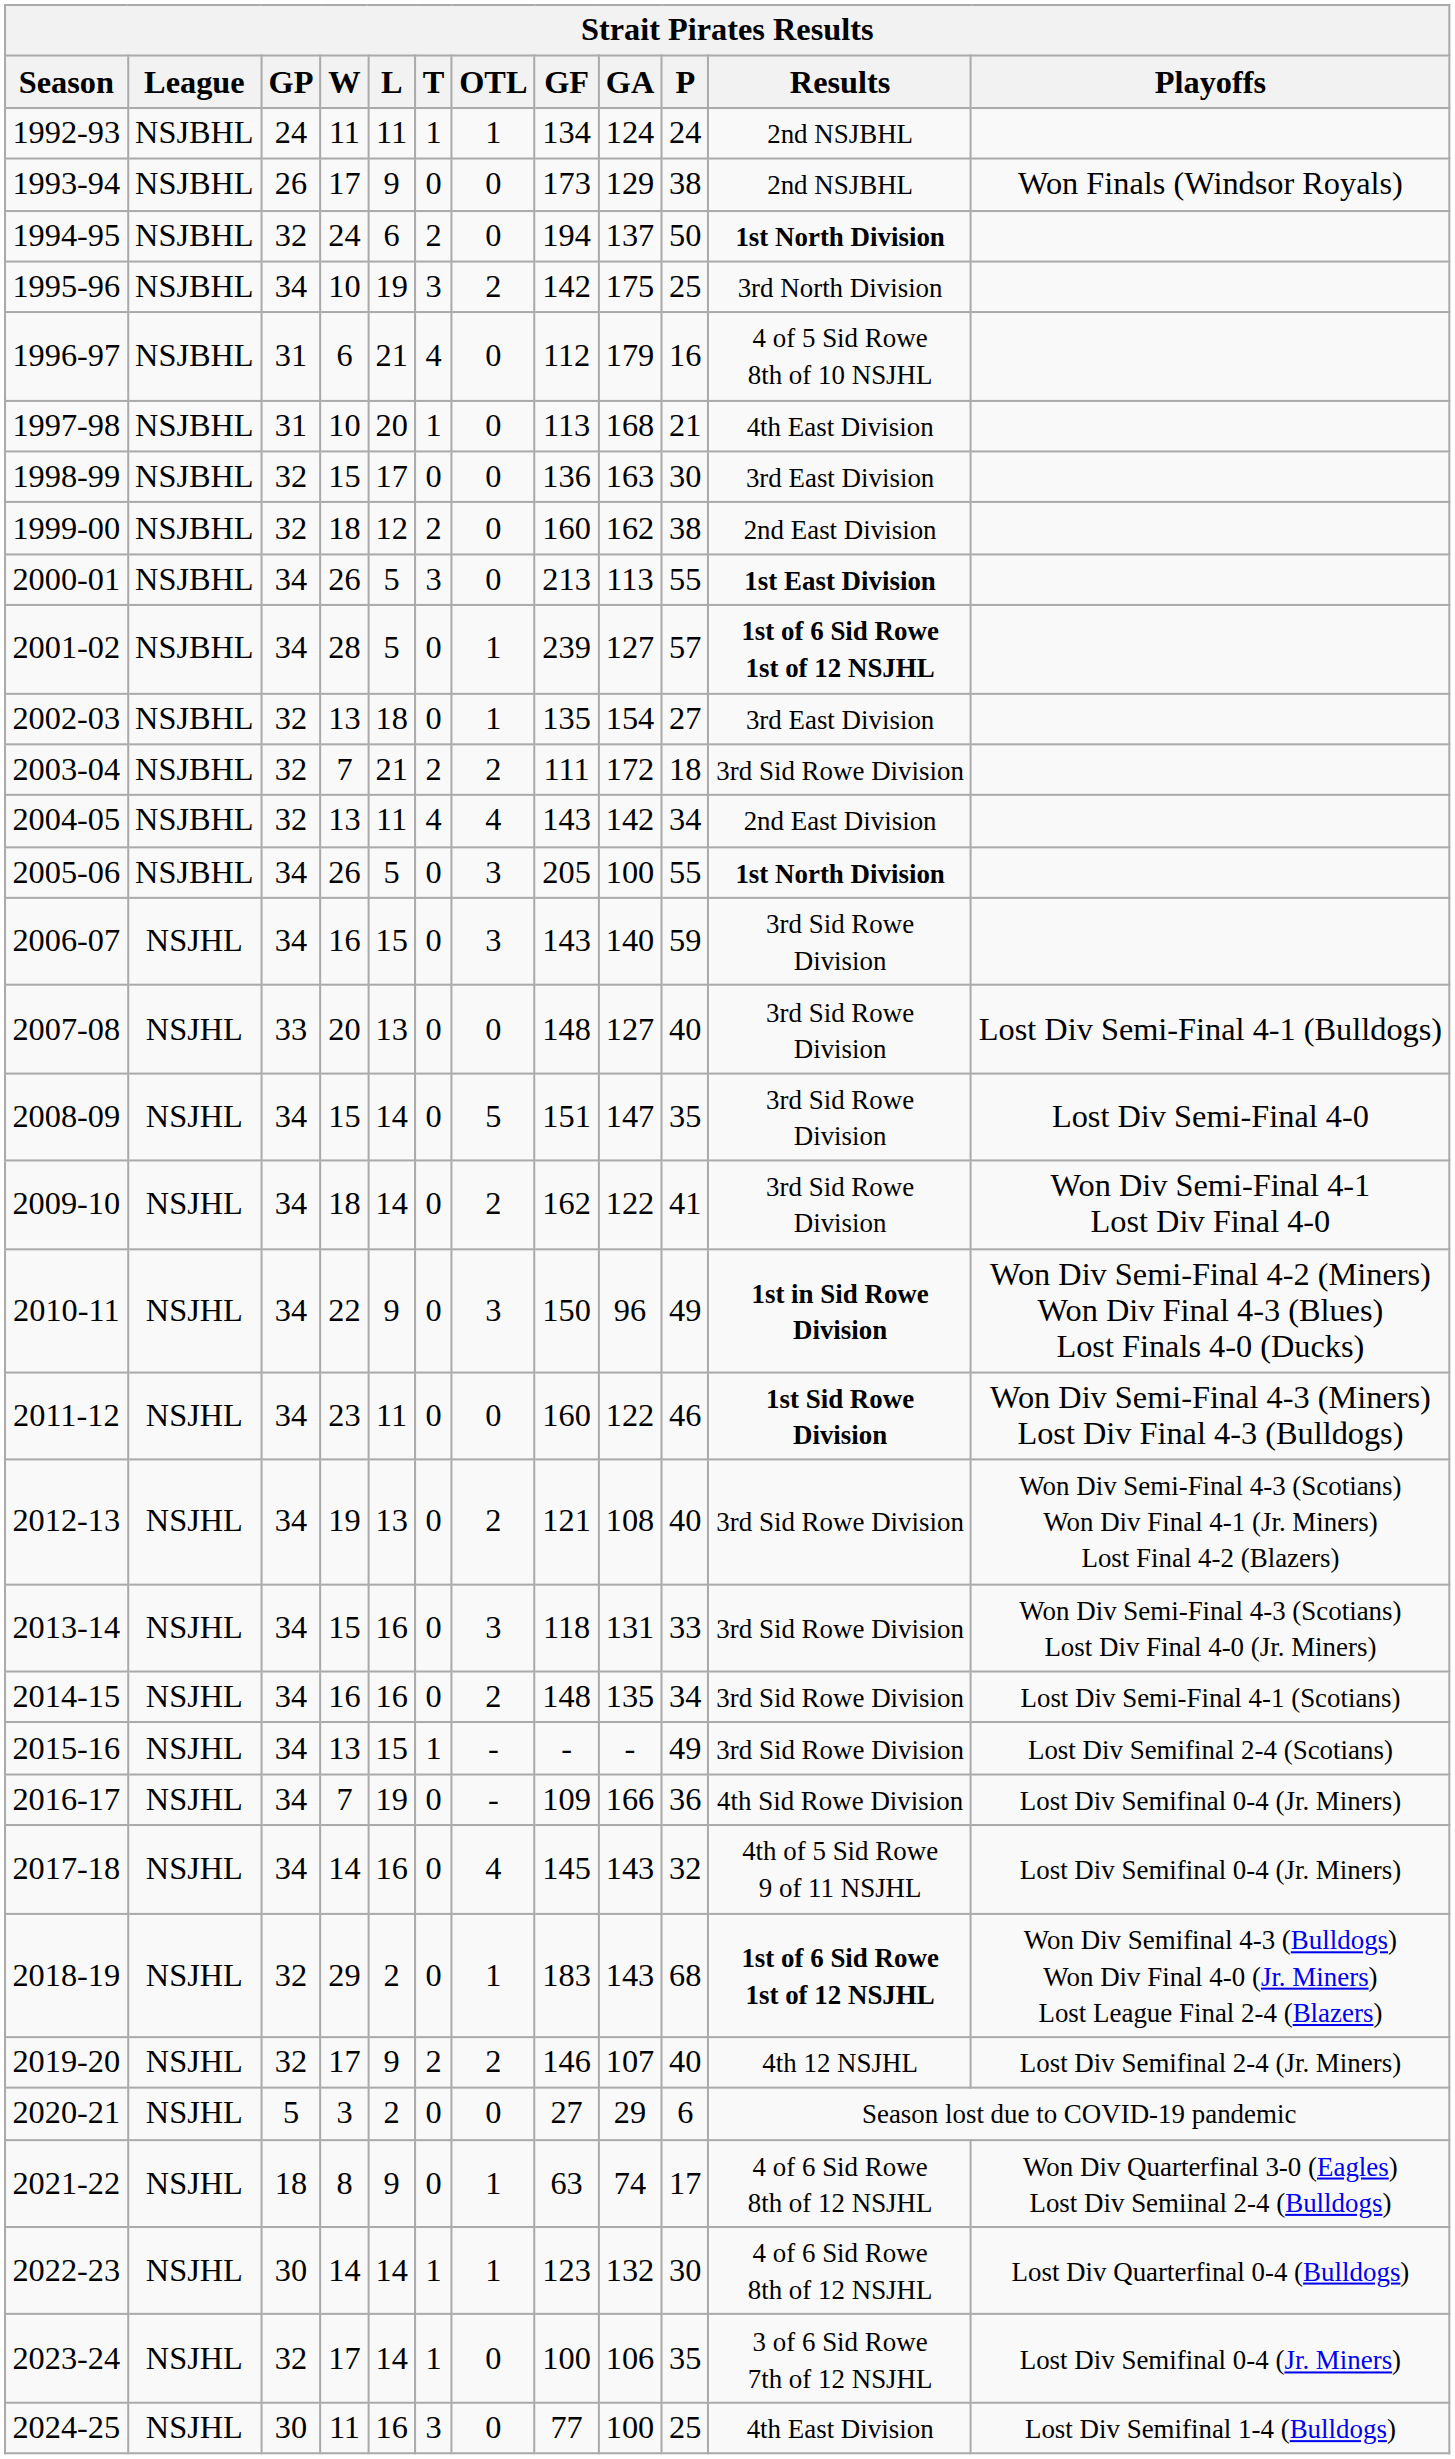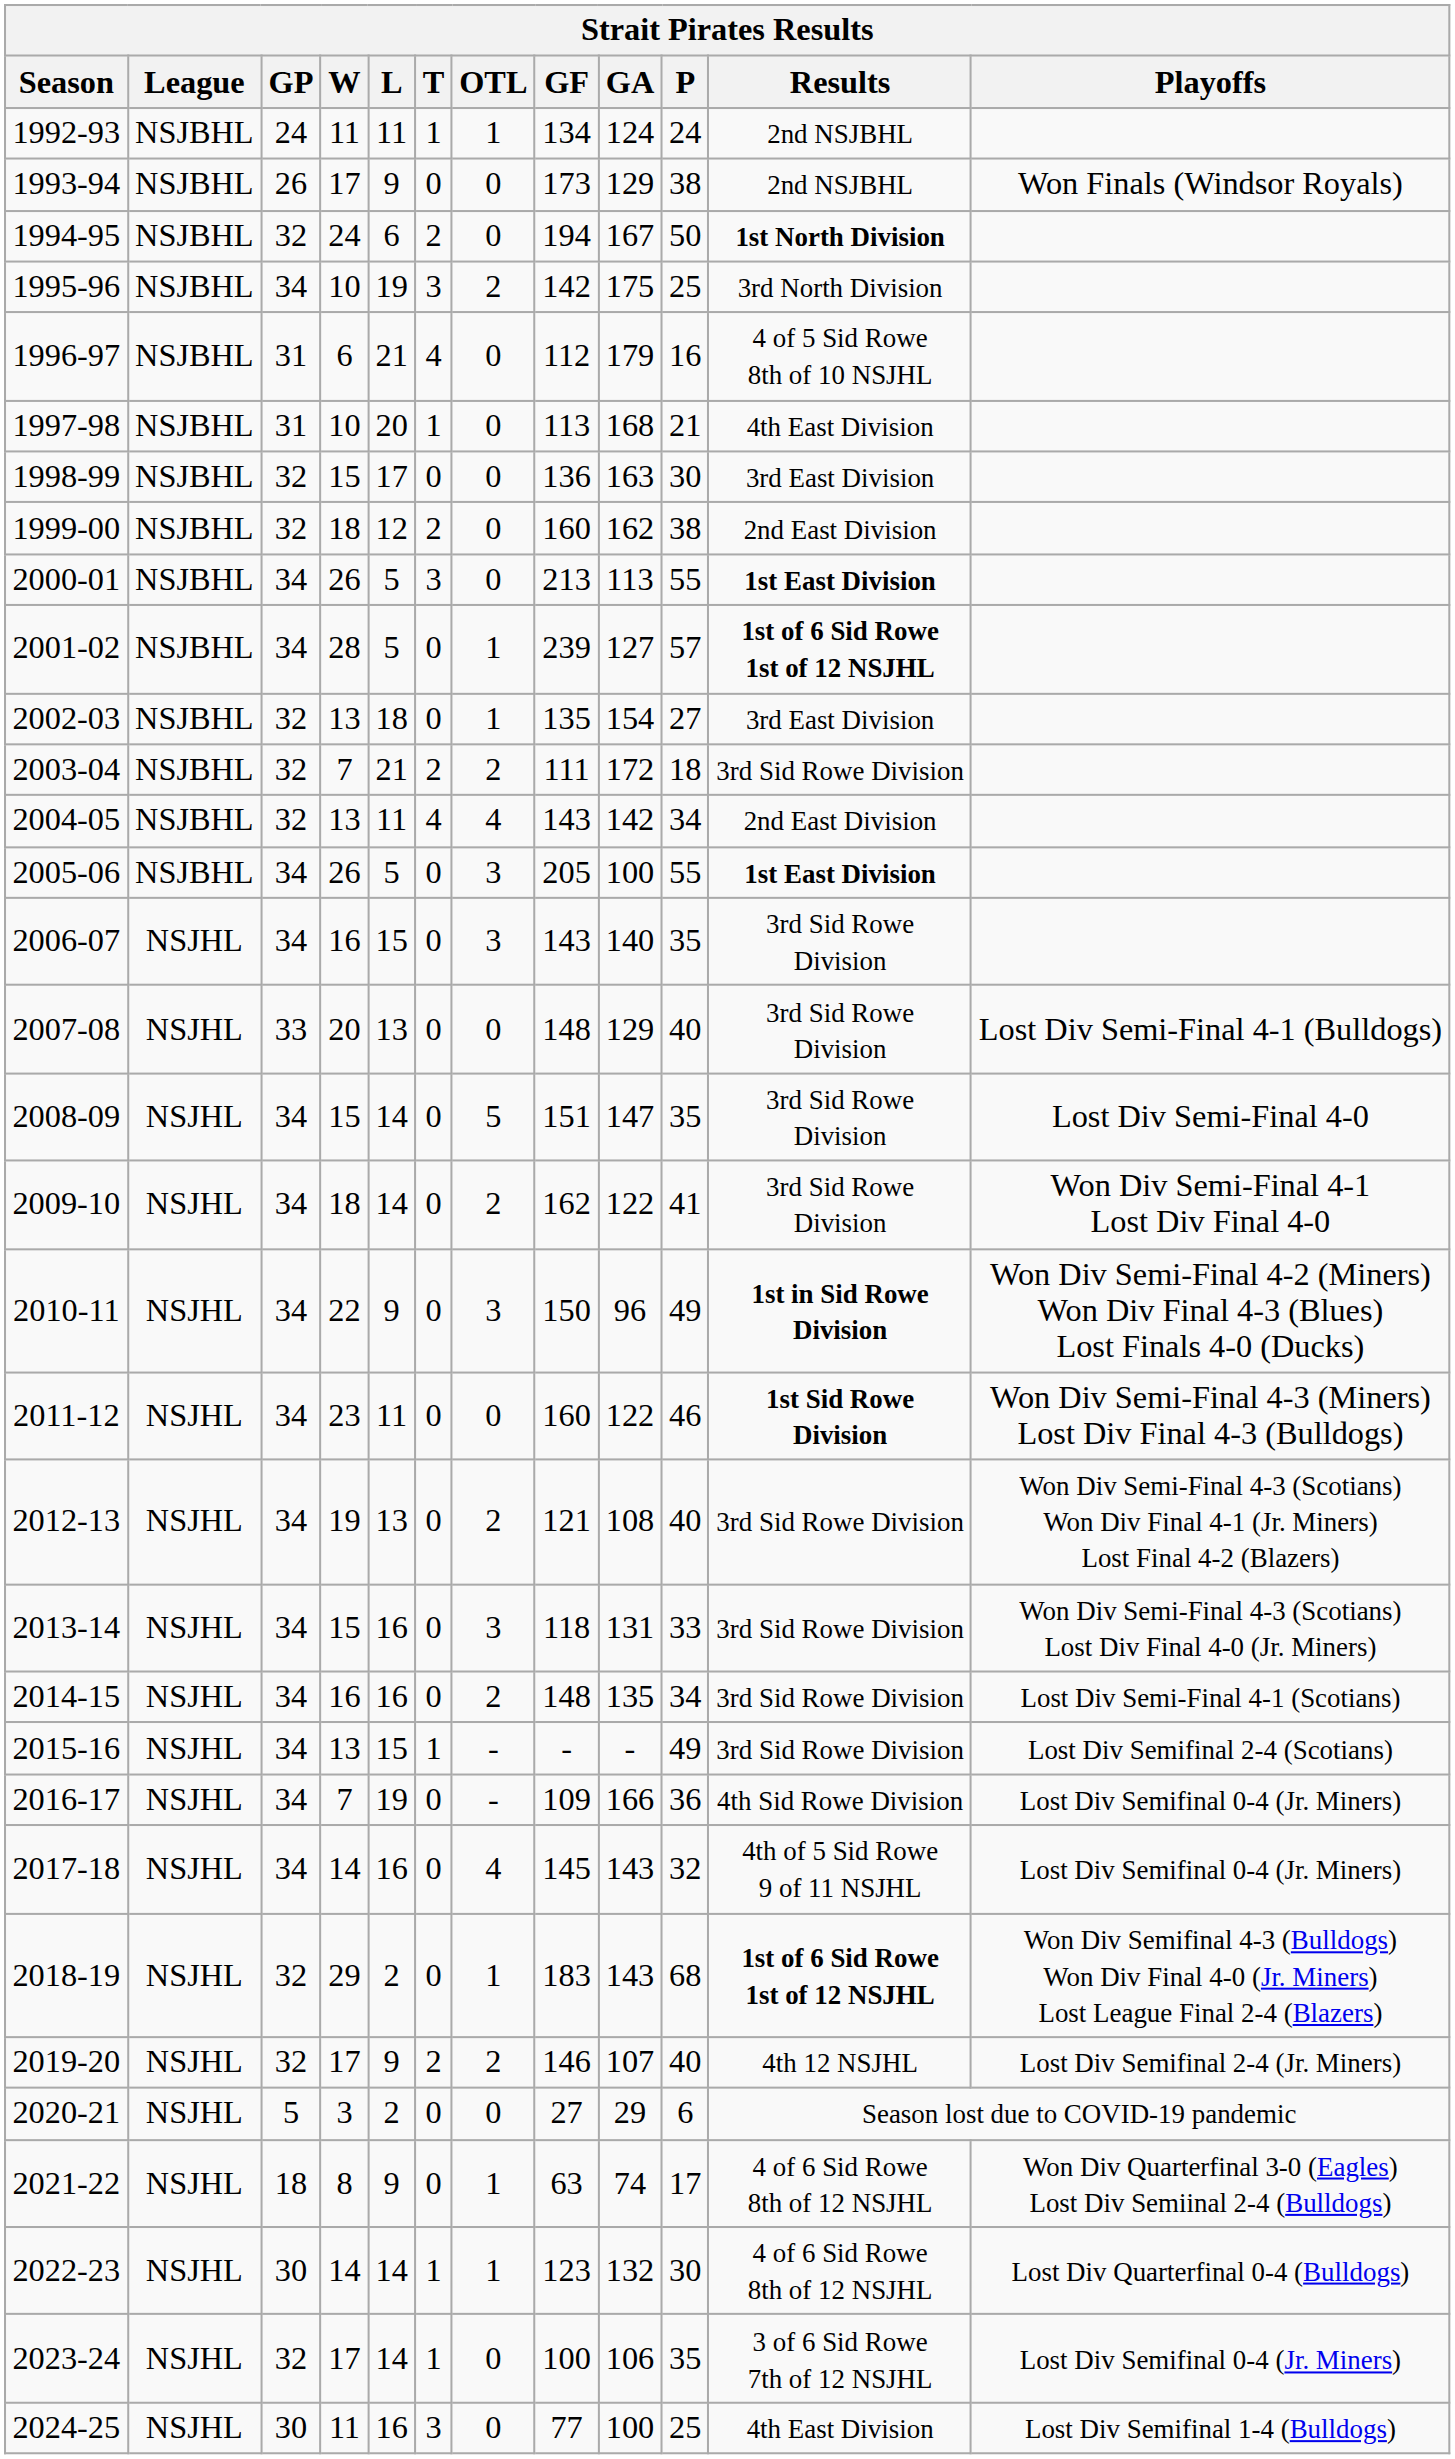(630, 235) 137 -> (630, 235) 167
(840, 873) 1st North Division -> (840, 873) 1st East Division
(685, 941) 59 -> (685, 941) 35
(630, 1028) 127 -> (630, 1028) 129
